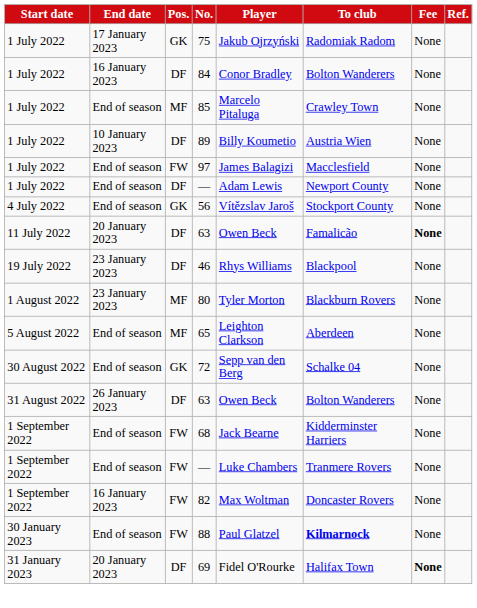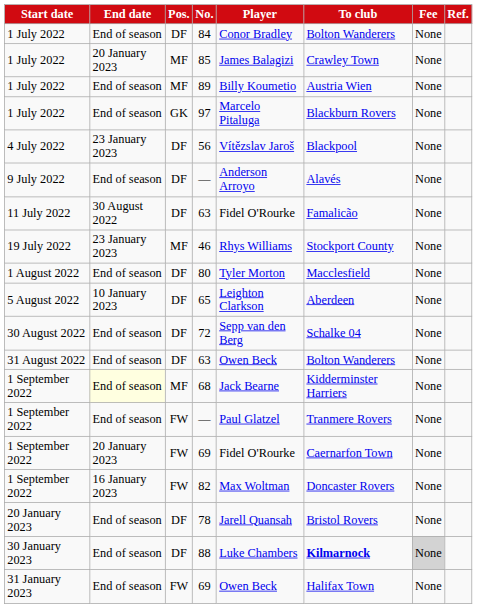- row: (36, 40)
(119, 74) 16 January 2023 -> (127, 33) End of season
(127, 107) End of season -> (119, 60) 20 January 2023
(239, 107) Marcelo Pitaluga -> (256, 60) James Balagizi
(119, 140) 10 January 2023 -> (127, 86) End of season
(179, 140) DF -> (179, 86) MF
(179, 167) FW -> (179, 113) GK
(256, 167) James Balagizi -> (240, 113) Marcelo Pitaluga
(338, 167) Macclesfield -> (351, 113) Blackburn Rovers
- row: (36, 186)
(127, 206) End of season -> (119, 146) 23 January 2023
(179, 206) GK -> (179, 146) DF
(350, 206) Stockport County -> (332, 146) Blackpool
+ row: (36, 180)
(119, 232) 20 January 2023 -> (118, 213) 30 August 2022
(248, 232) Owen Beck -> (257, 213) Fidel O'Rourke
(428, 232) bold -> (428, 213) normal
(179, 266) DF -> (179, 246) MF
(331, 266) Blackpool -> (350, 246) Stockport County
(119, 299) 23 January 2023 -> (127, 273) End of season
(179, 299) MF -> (179, 273) DF
(351, 299) Blackburn Rovers -> (338, 273) Macclesfield
(127, 333) End of season -> (119, 299) 10 January 2023
(179, 333) MF -> (179, 299) DF
(179, 366) GK -> (179, 333) DF
(119, 399) 26 January 2023 -> (127, 359) End of season
(127, 433) no background -> (127, 386) lightyellow background
(179, 433) FW -> (179, 386) MF
(258, 466) Luke Chambers -> (249, 419) Paul Glatzel
+ row: (38, 452)
+ row: (34, 519)
(179, 533) FW -> (179, 553) DF
(249, 533) Paul Glatzel -> (258, 553) Luke Chambers
(428, 533) no background -> (428, 553) lightgrey background
(119, 566) 20 January 2023 -> (127, 586) End of season
(179, 566) DF -> (179, 586) FW
(257, 566) Fidel O'Rourke -> (248, 586) Owen Beck
(428, 566) bold -> (428, 586) normal
